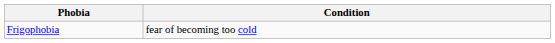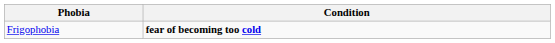(201, 30) normal -> (203, 30) bold
